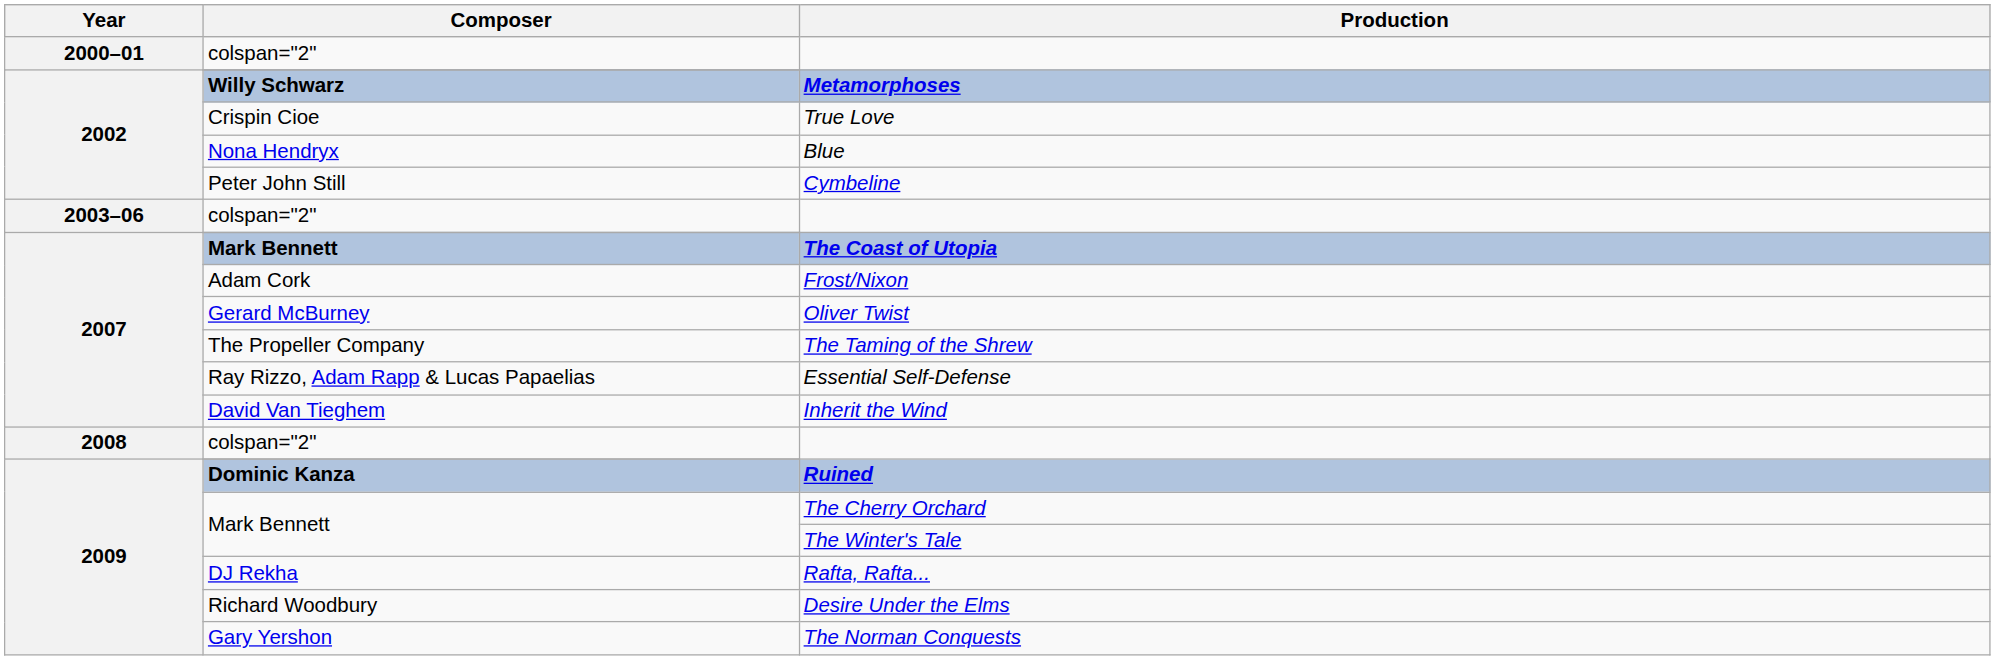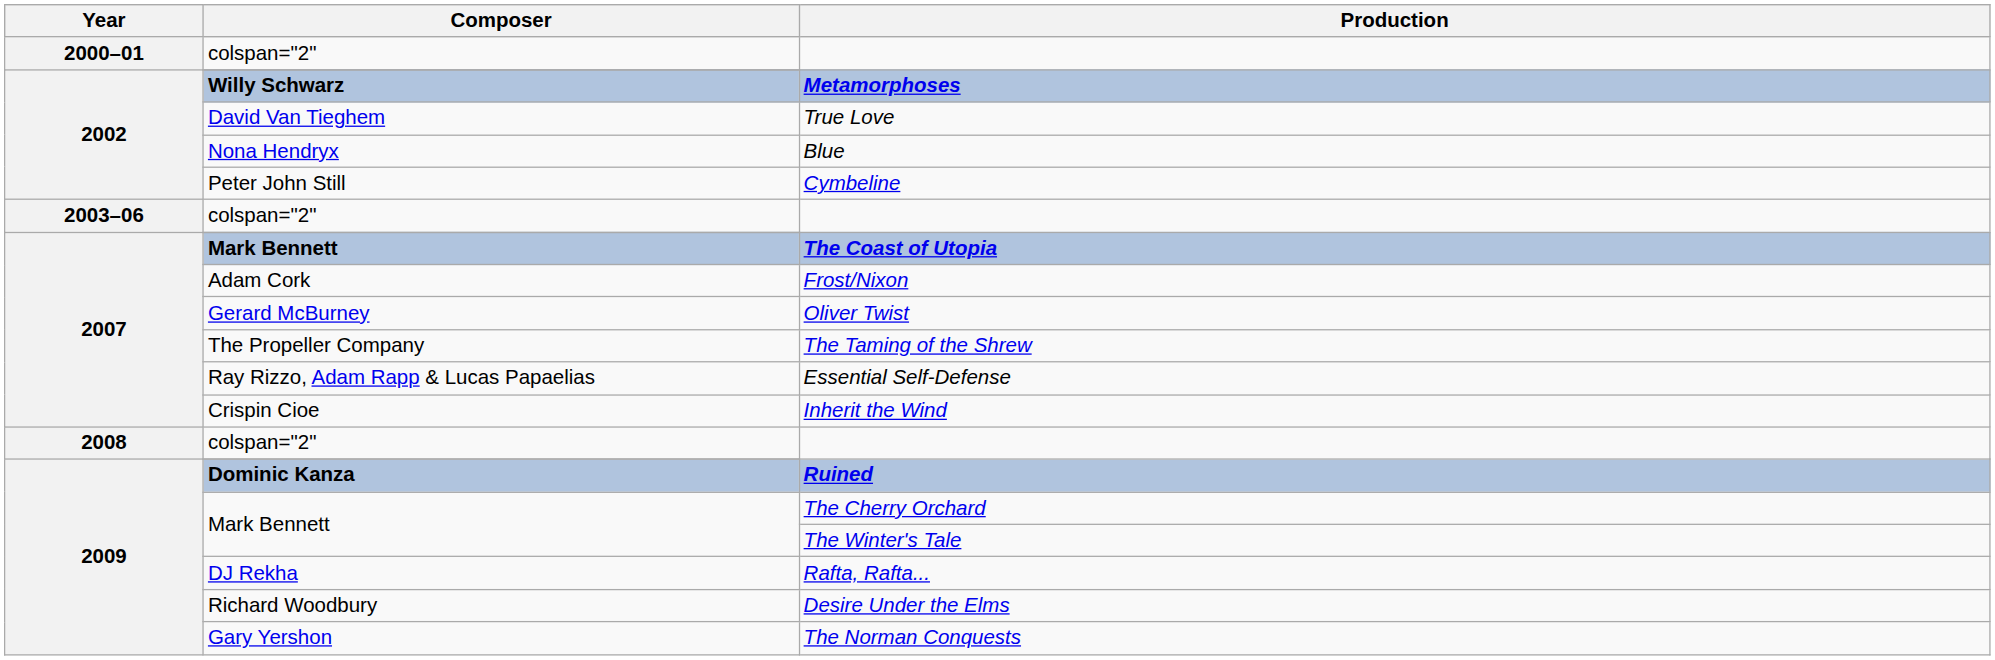(264, 118) Crispin Cioe -> (297, 118) David Van Tieghem
(297, 410) David Van Tieghem -> (264, 410) Crispin Cioe
